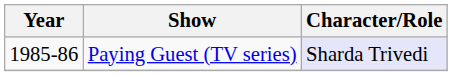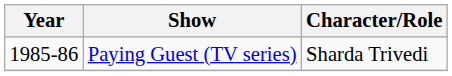(367, 53) lavender background -> (367, 53) no background
